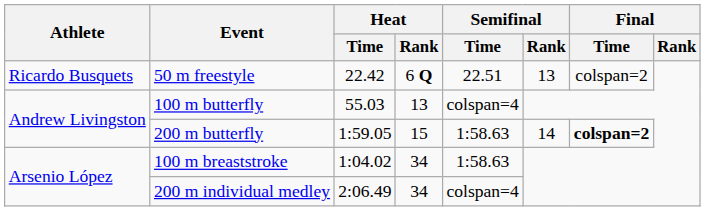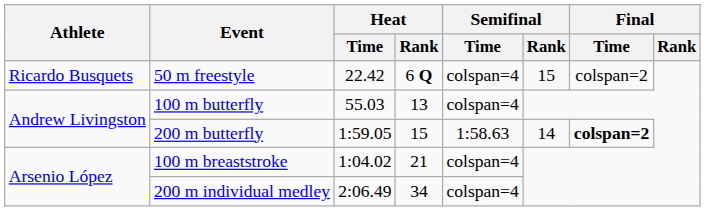(483, 75) 22.51 -> (483, 75) colspan=4
(546, 75) 13 -> (546, 75) 15
(419, 162) 34 -> (419, 162) 21
(483, 162) 1:58.63 -> (483, 162) colspan=4
